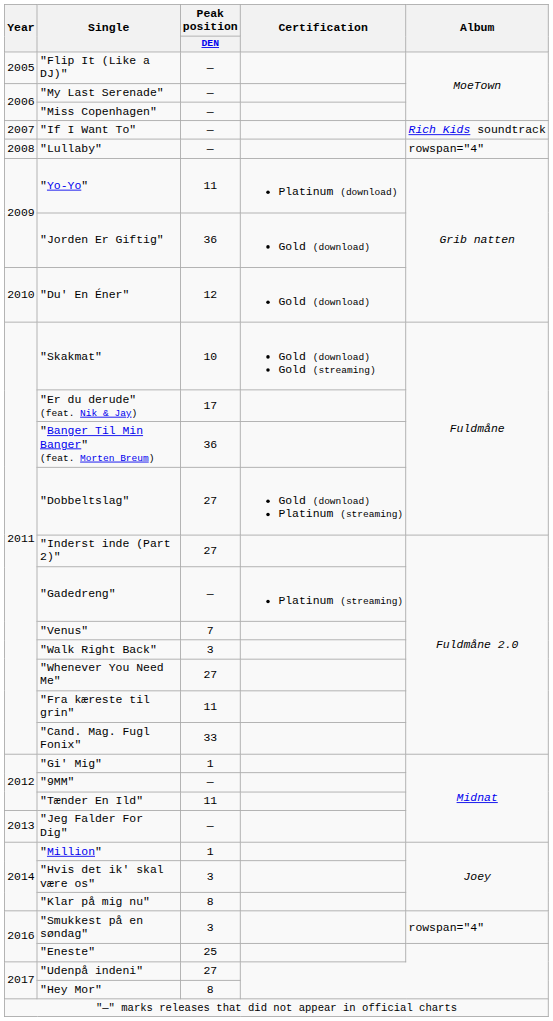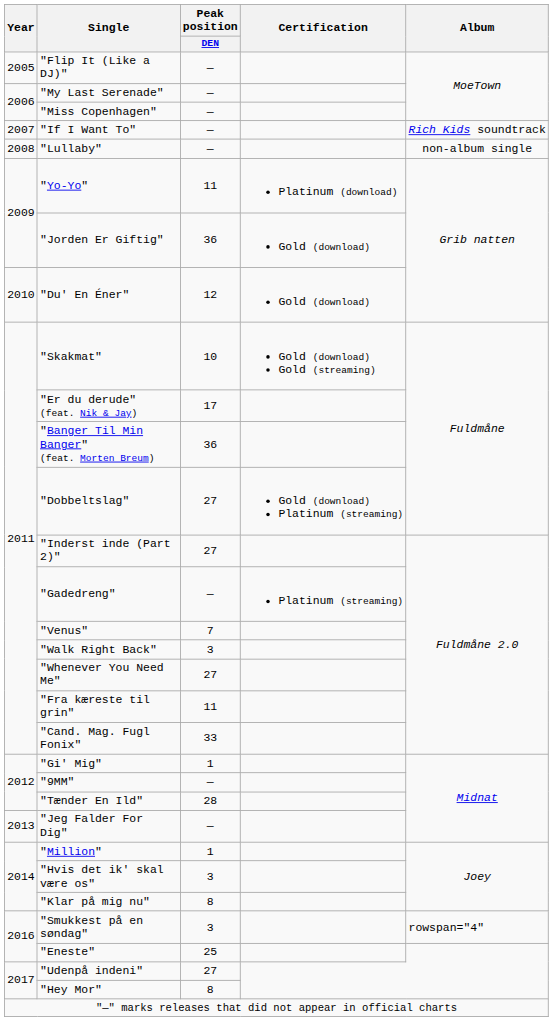(446, 149) rowspan="4" -> (477, 149) non-album single
(210, 801) 11 -> (210, 801) 28
